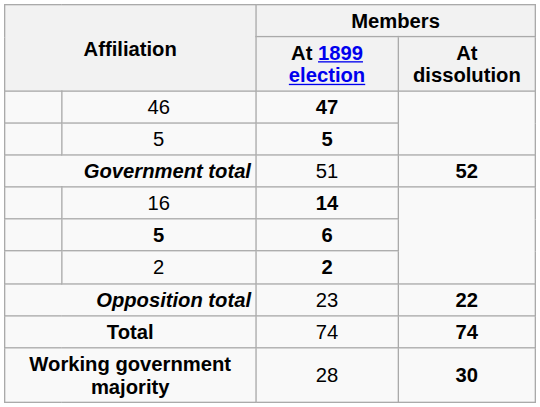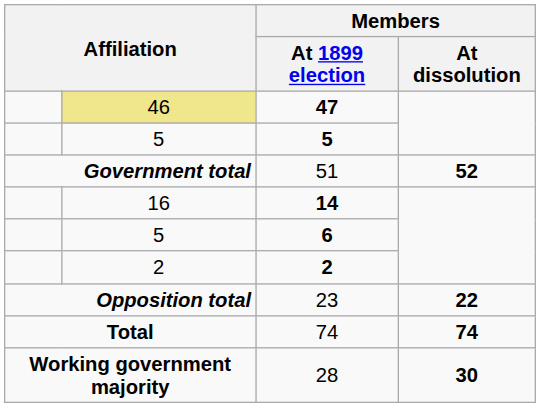(159, 107) no background -> (159, 107) khaki background
(159, 235) bold -> (159, 235) normal
